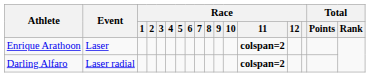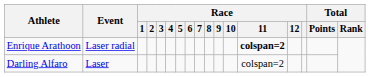(97, 46) Laser -> (110, 46) Laser radial
(110, 63) Laser radial -> (97, 63) Laser
(263, 63) bold -> (263, 63) normal
